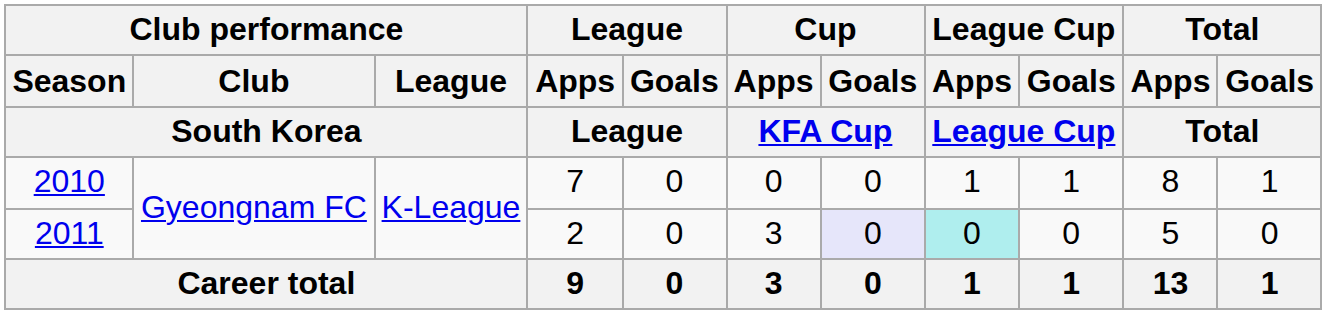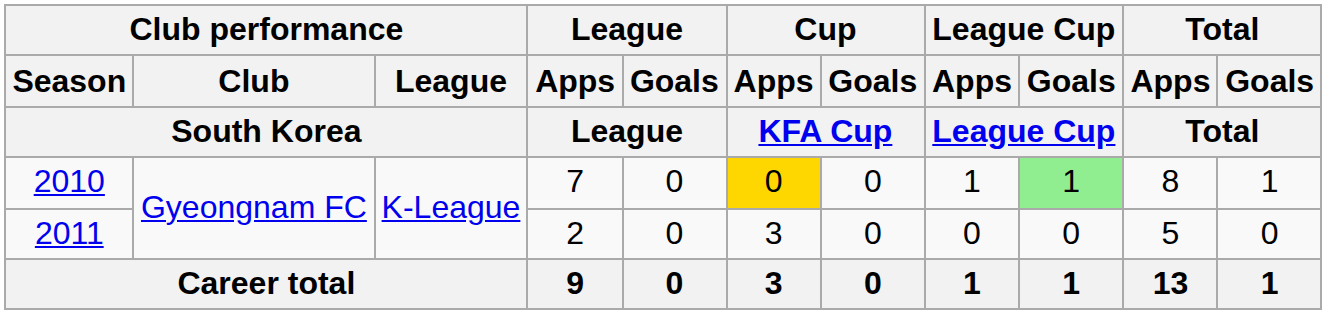(774, 182) no background -> (774, 182) gold background
(1071, 182) no background -> (1071, 182) lightgreen background
(873, 232) lavender background -> (873, 232) no background
(972, 232) paleturquoise background -> (972, 232) no background
